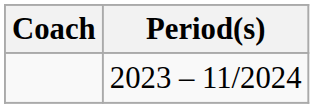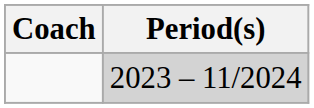(206, 77) no background -> (206, 77) lightgrey background
